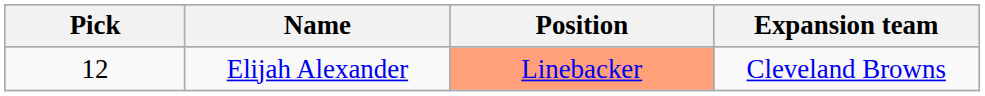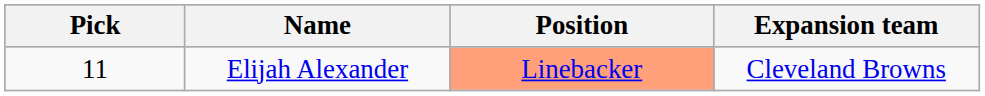(95, 68) 12 -> (95, 68) 11
